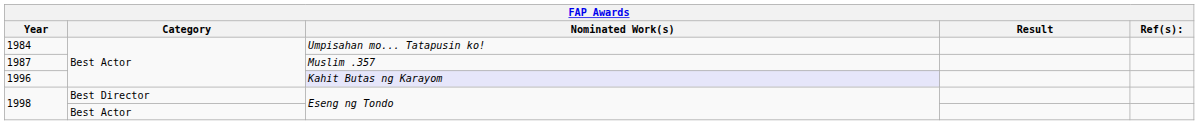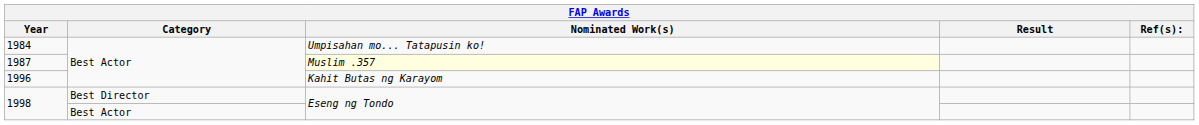(342, 62) no background -> (342, 62) lightyellow background
(375, 79) lavender background -> (375, 79) no background
